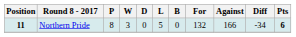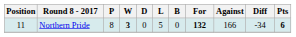(21, 24) bold -> (21, 24) normal
(128, 24) normal -> (128, 24) bold
(200, 24) normal -> (200, 24) bold
